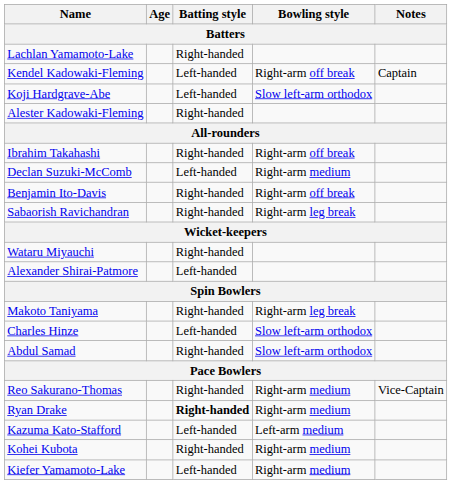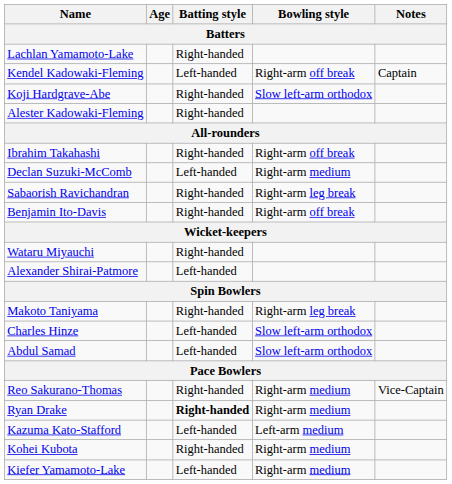(206, 93) Left-handed -> (210, 93) Right-handed
rows swapped: (68, 212) <-> (57, 192)
(210, 350) Right-handed -> (206, 350) Left-handed
